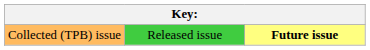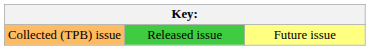(305, 34) bold -> (305, 34) normal
